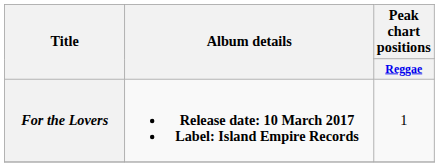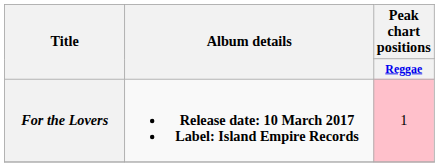(404, 120) no background -> (404, 120) pink background
